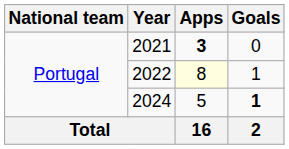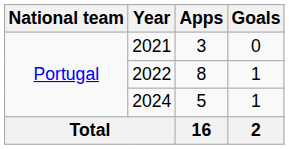(201, 46) bold -> (201, 46) normal
(201, 74) lightyellow background -> (201, 74) no background
(256, 102) bold -> (256, 102) normal
